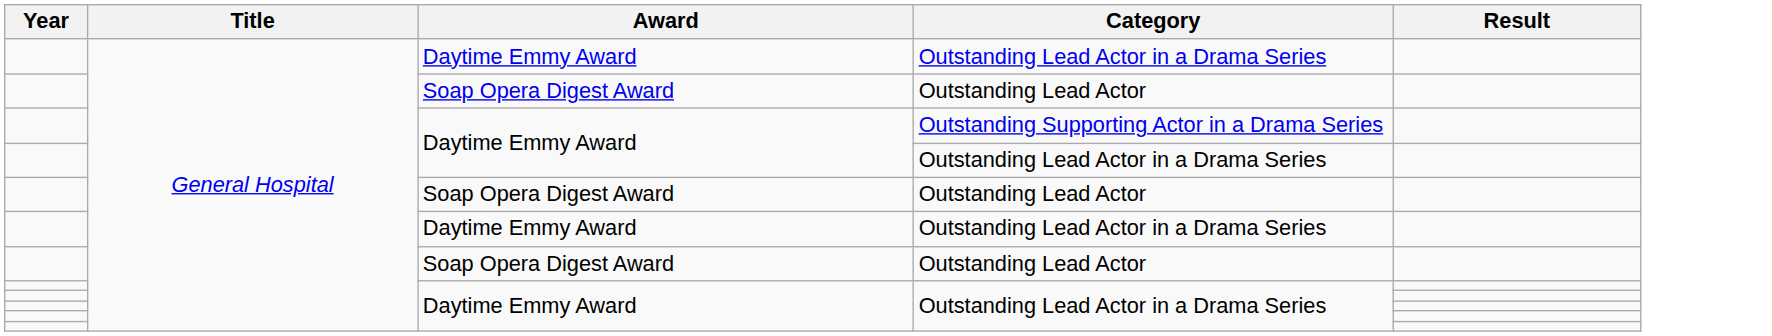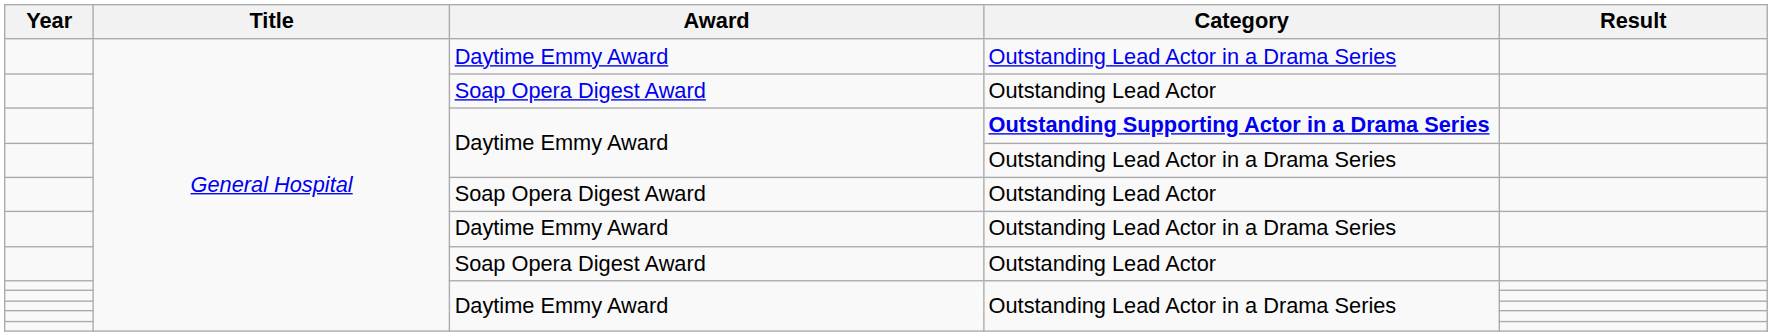(1151, 125) normal -> (1239, 125) bold
